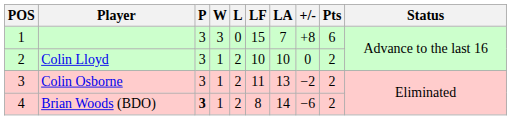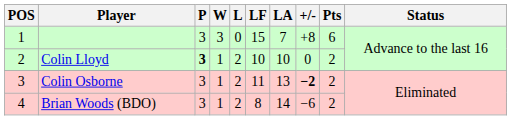(202, 59) normal -> (202, 59) bold
(308, 81) normal -> (308, 81) bold
(202, 103) bold -> (202, 103) normal
